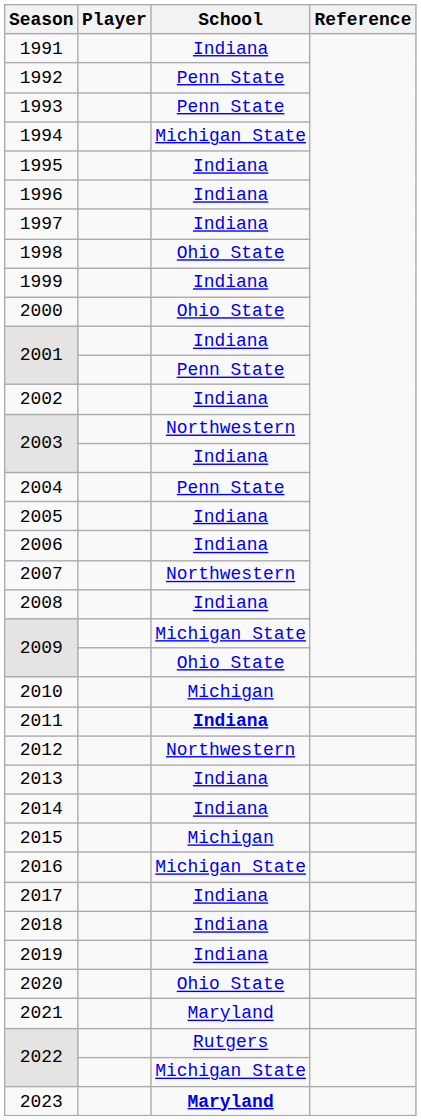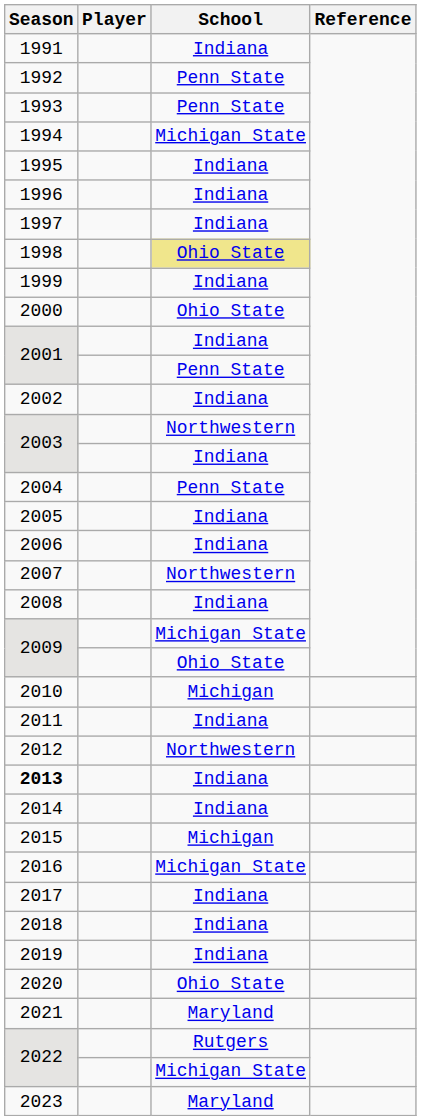(231, 253) no background -> (231, 253) khaki background
(231, 721) bold -> (231, 721) normal
(41, 780) normal -> (41, 780) bold
(231, 1101) bold -> (231, 1101) normal
